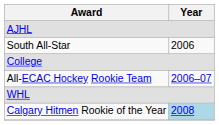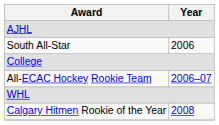(183, 111) lightblue background -> (183, 111) no background
